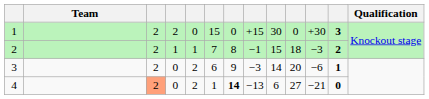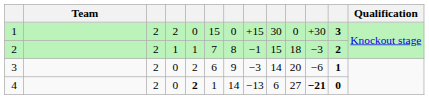(156, 85) lightsalmon background -> (156, 85) no background
(195, 85) normal -> (195, 85) bold
(234, 85) bold -> (234, 85) normal
(317, 85) normal -> (317, 85) bold
